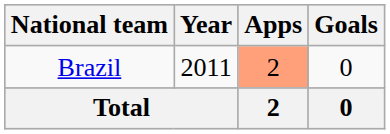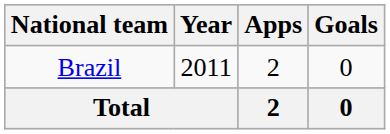(273, 66) lightsalmon background -> (273, 66) no background
